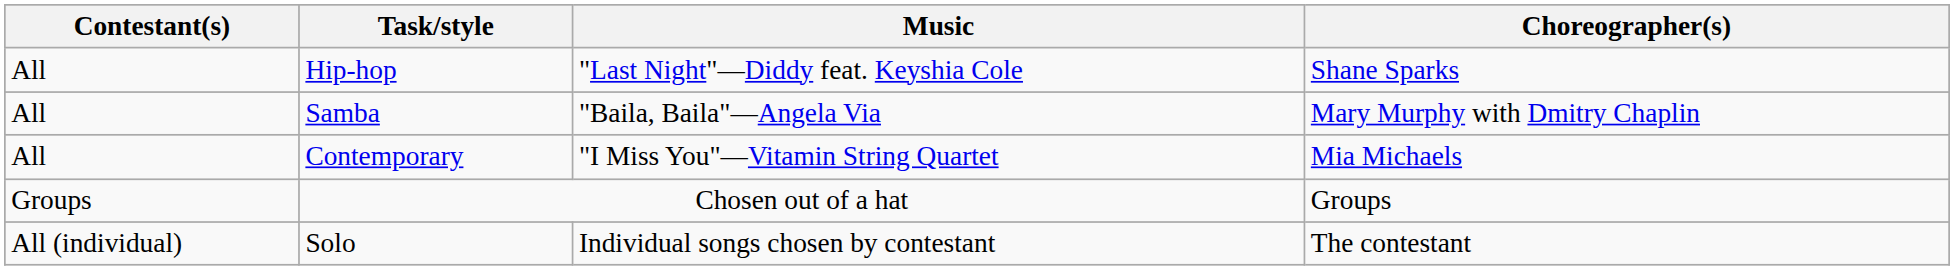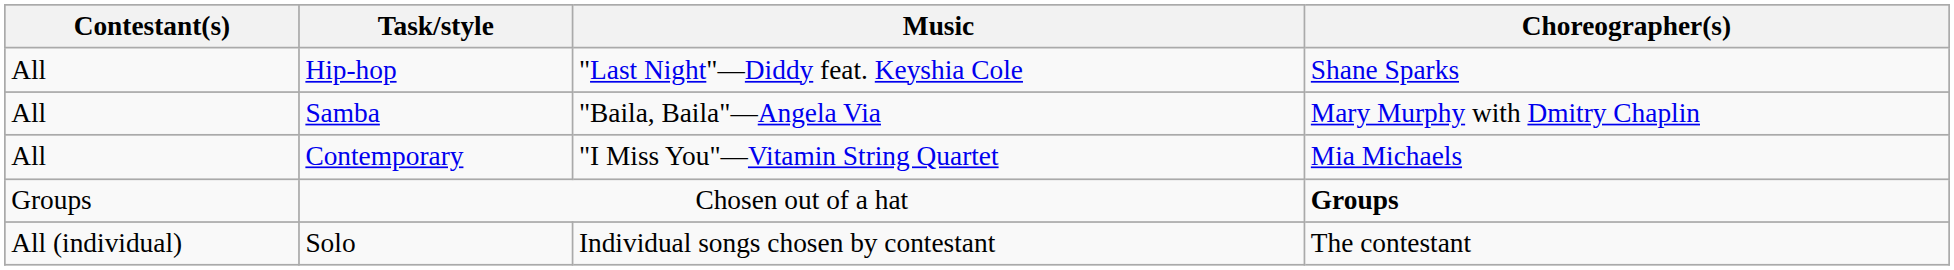(1351, 199) normal -> (1355, 199) bold
